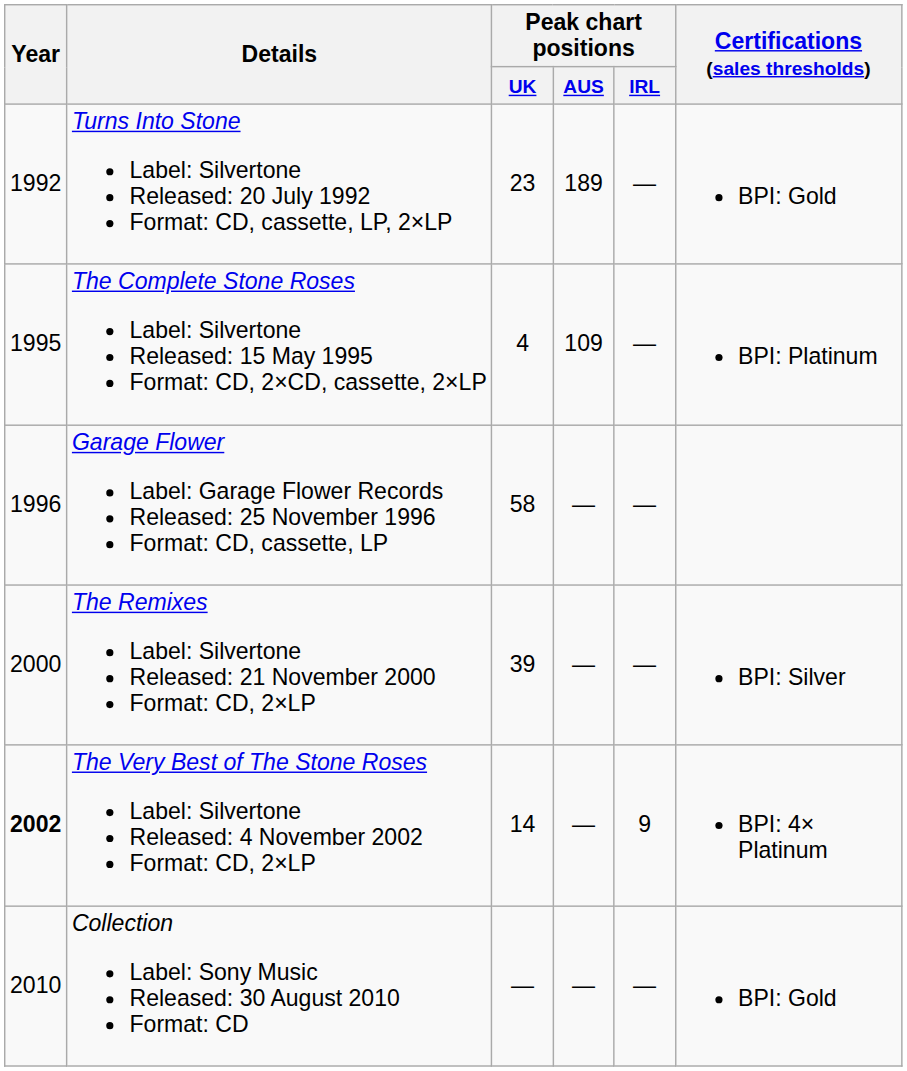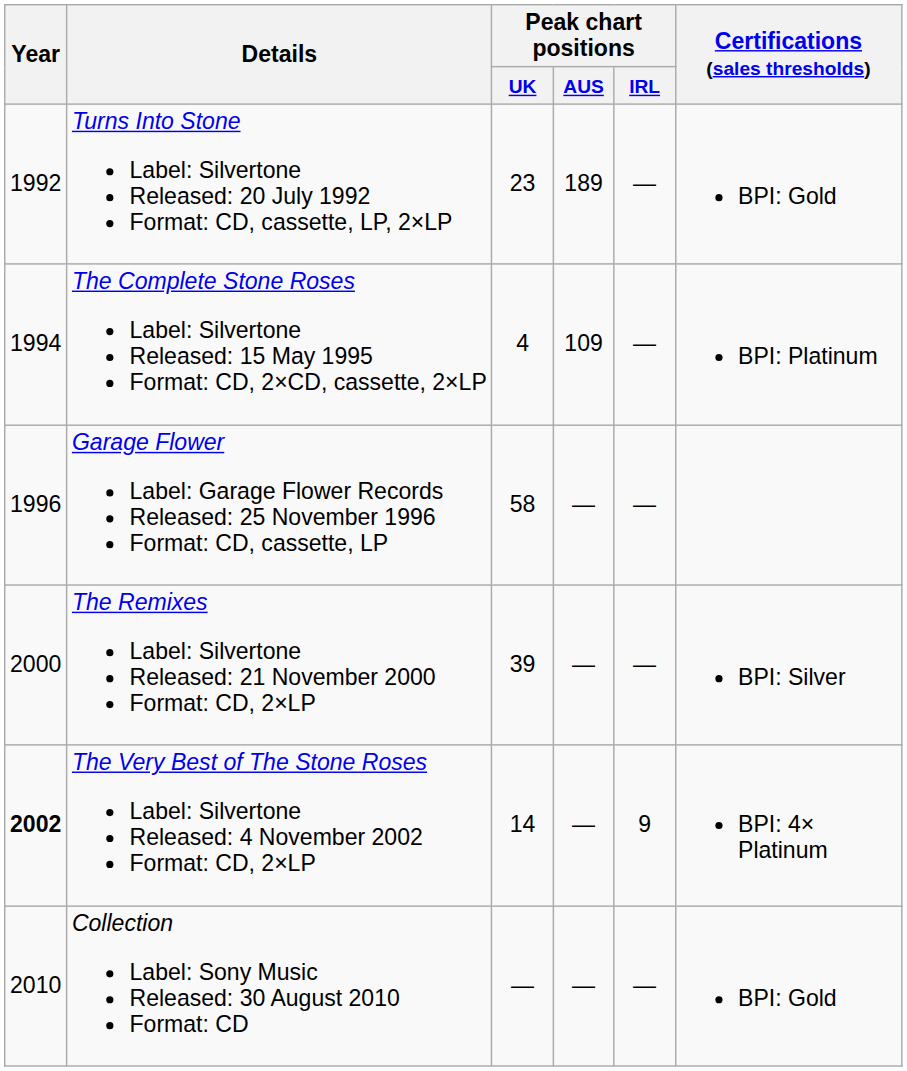(36, 344) 1995 -> (36, 344) 1994
